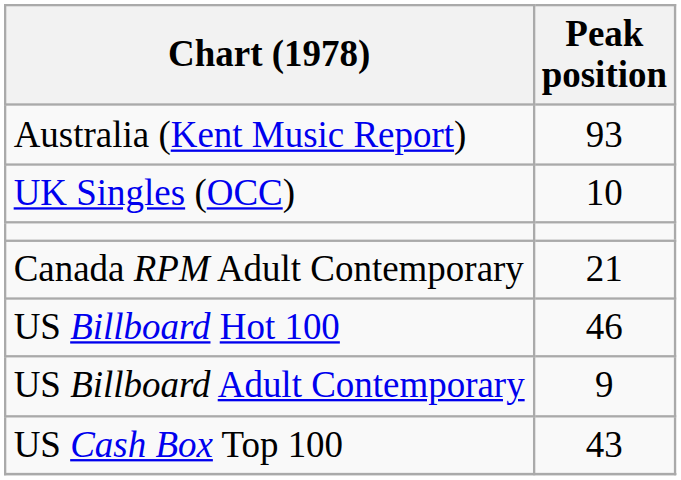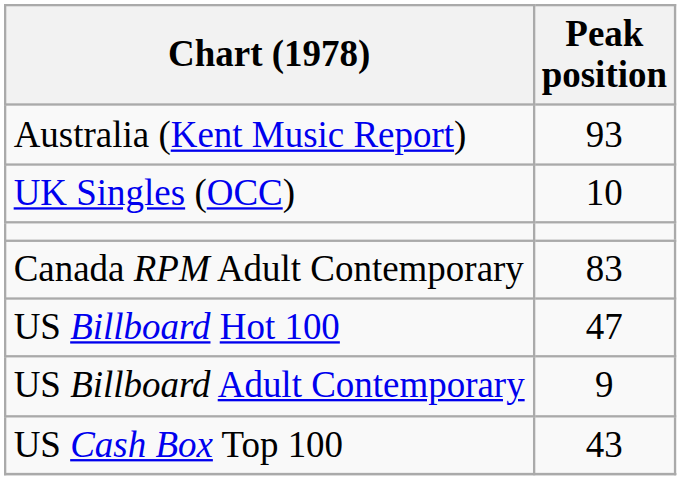(604, 268) 21 -> (604, 268) 83
(604, 326) 46 -> (604, 326) 47
